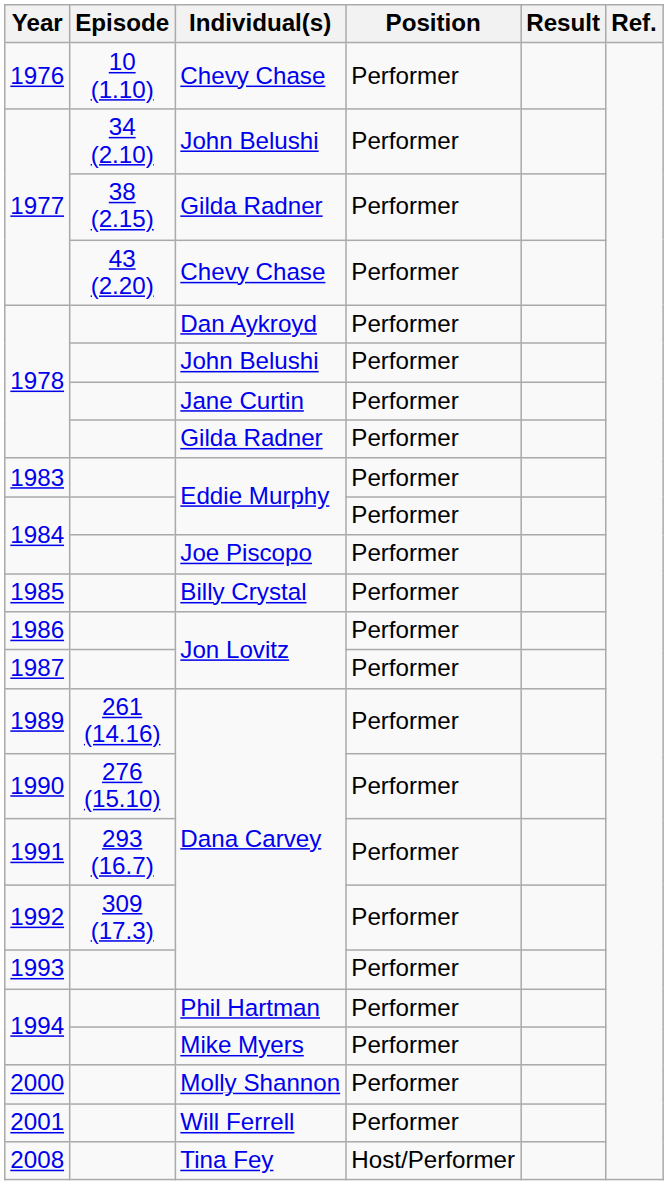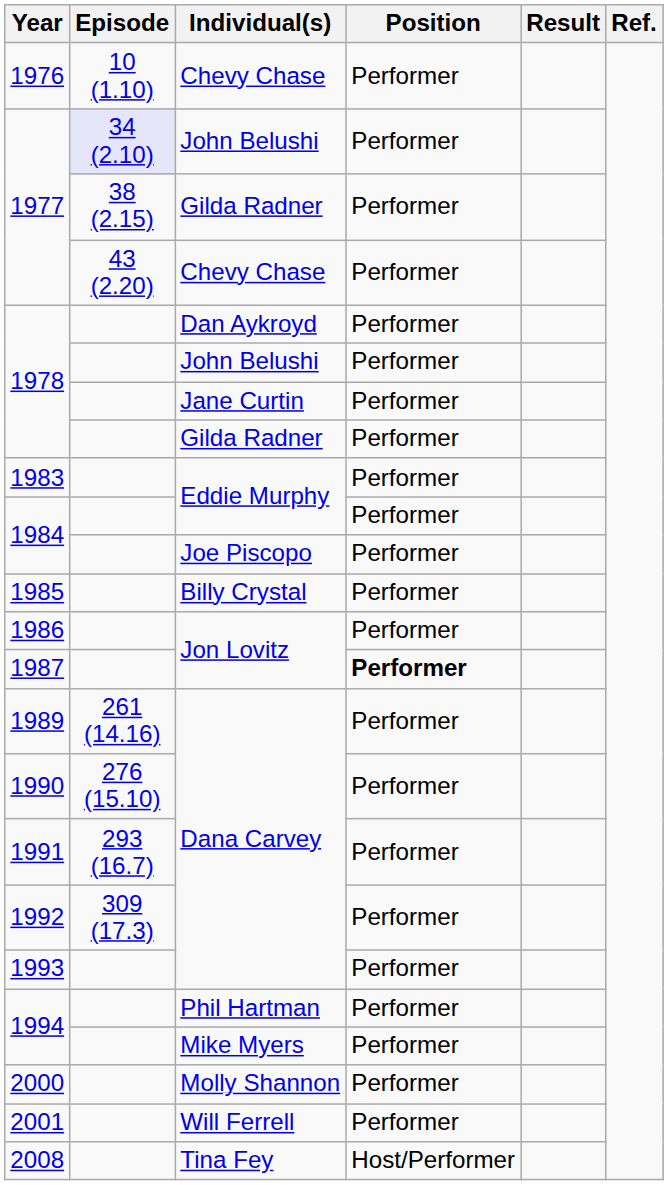(122, 141) no background -> (122, 141) lavender background
(405, 668) normal -> (409, 668) bold
